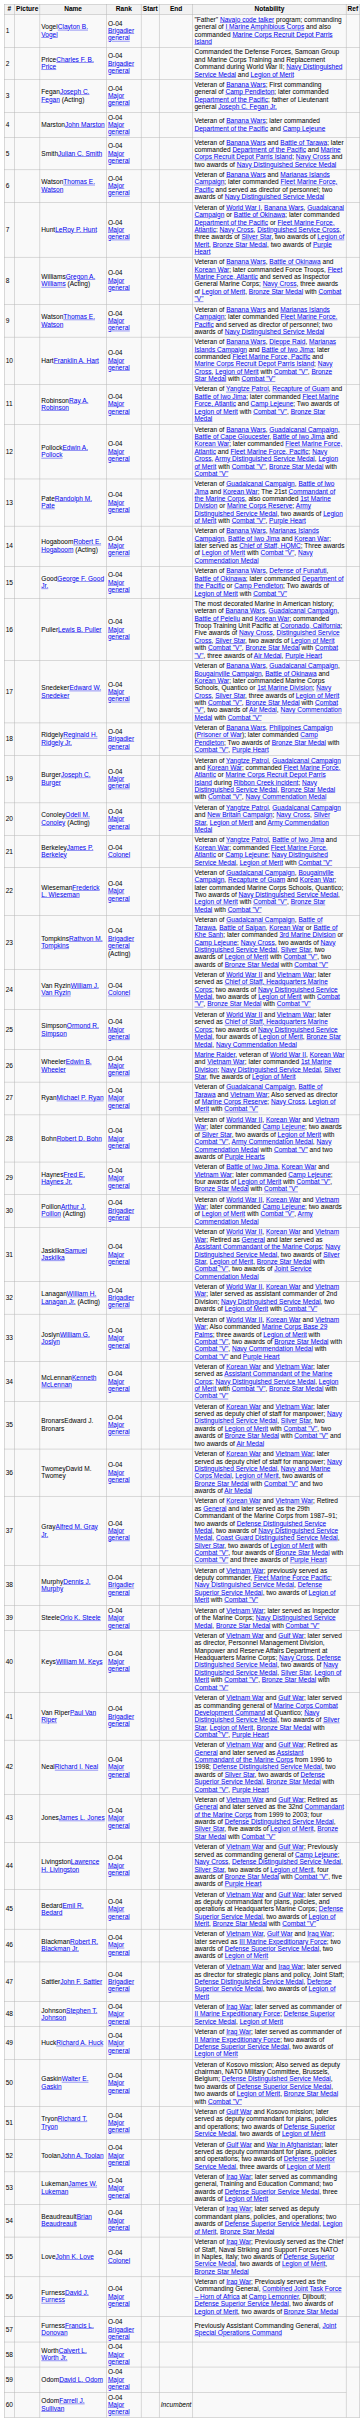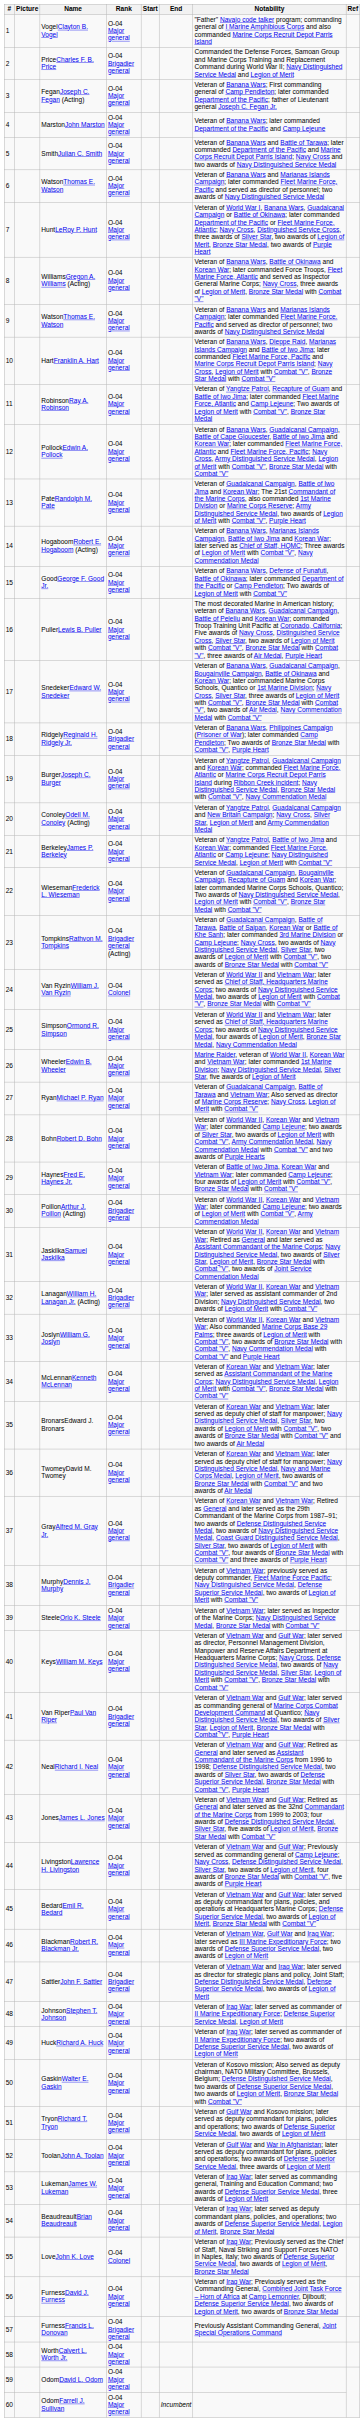(121, 31) O-04 Brigadier general -> (119, 31) O-04 Major general
(119, 851) O-04 Colonel -> (119, 851) O-04 Major general
